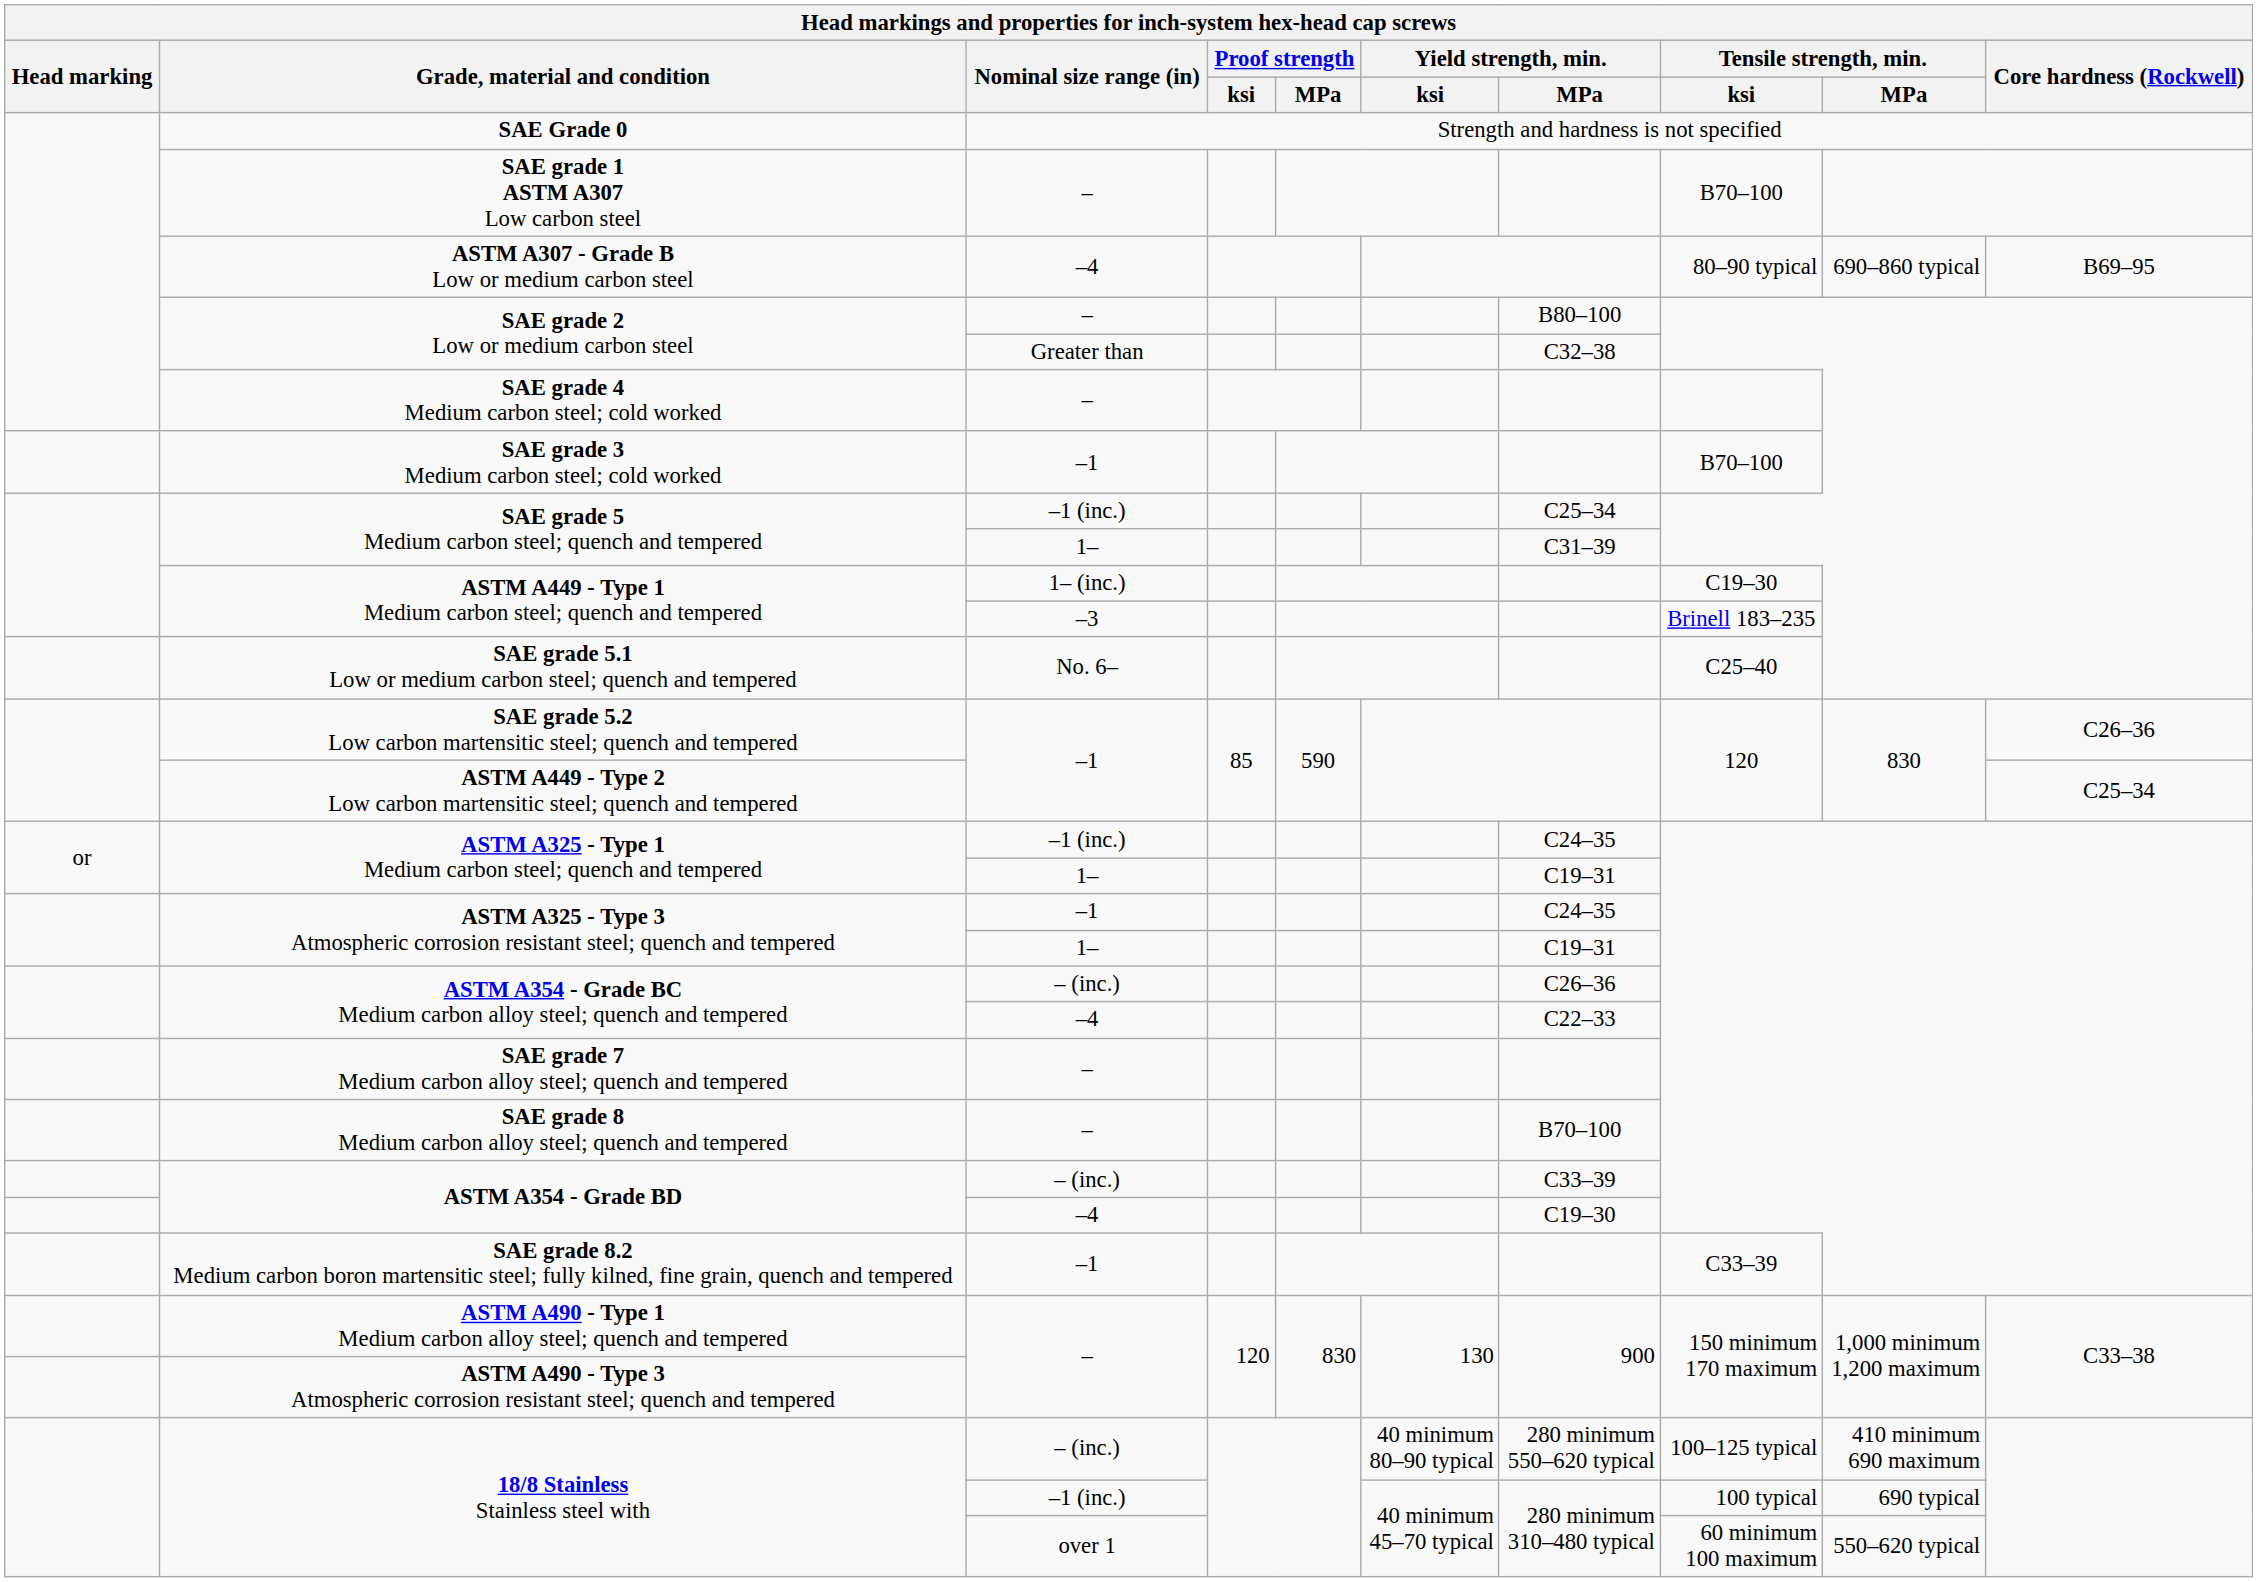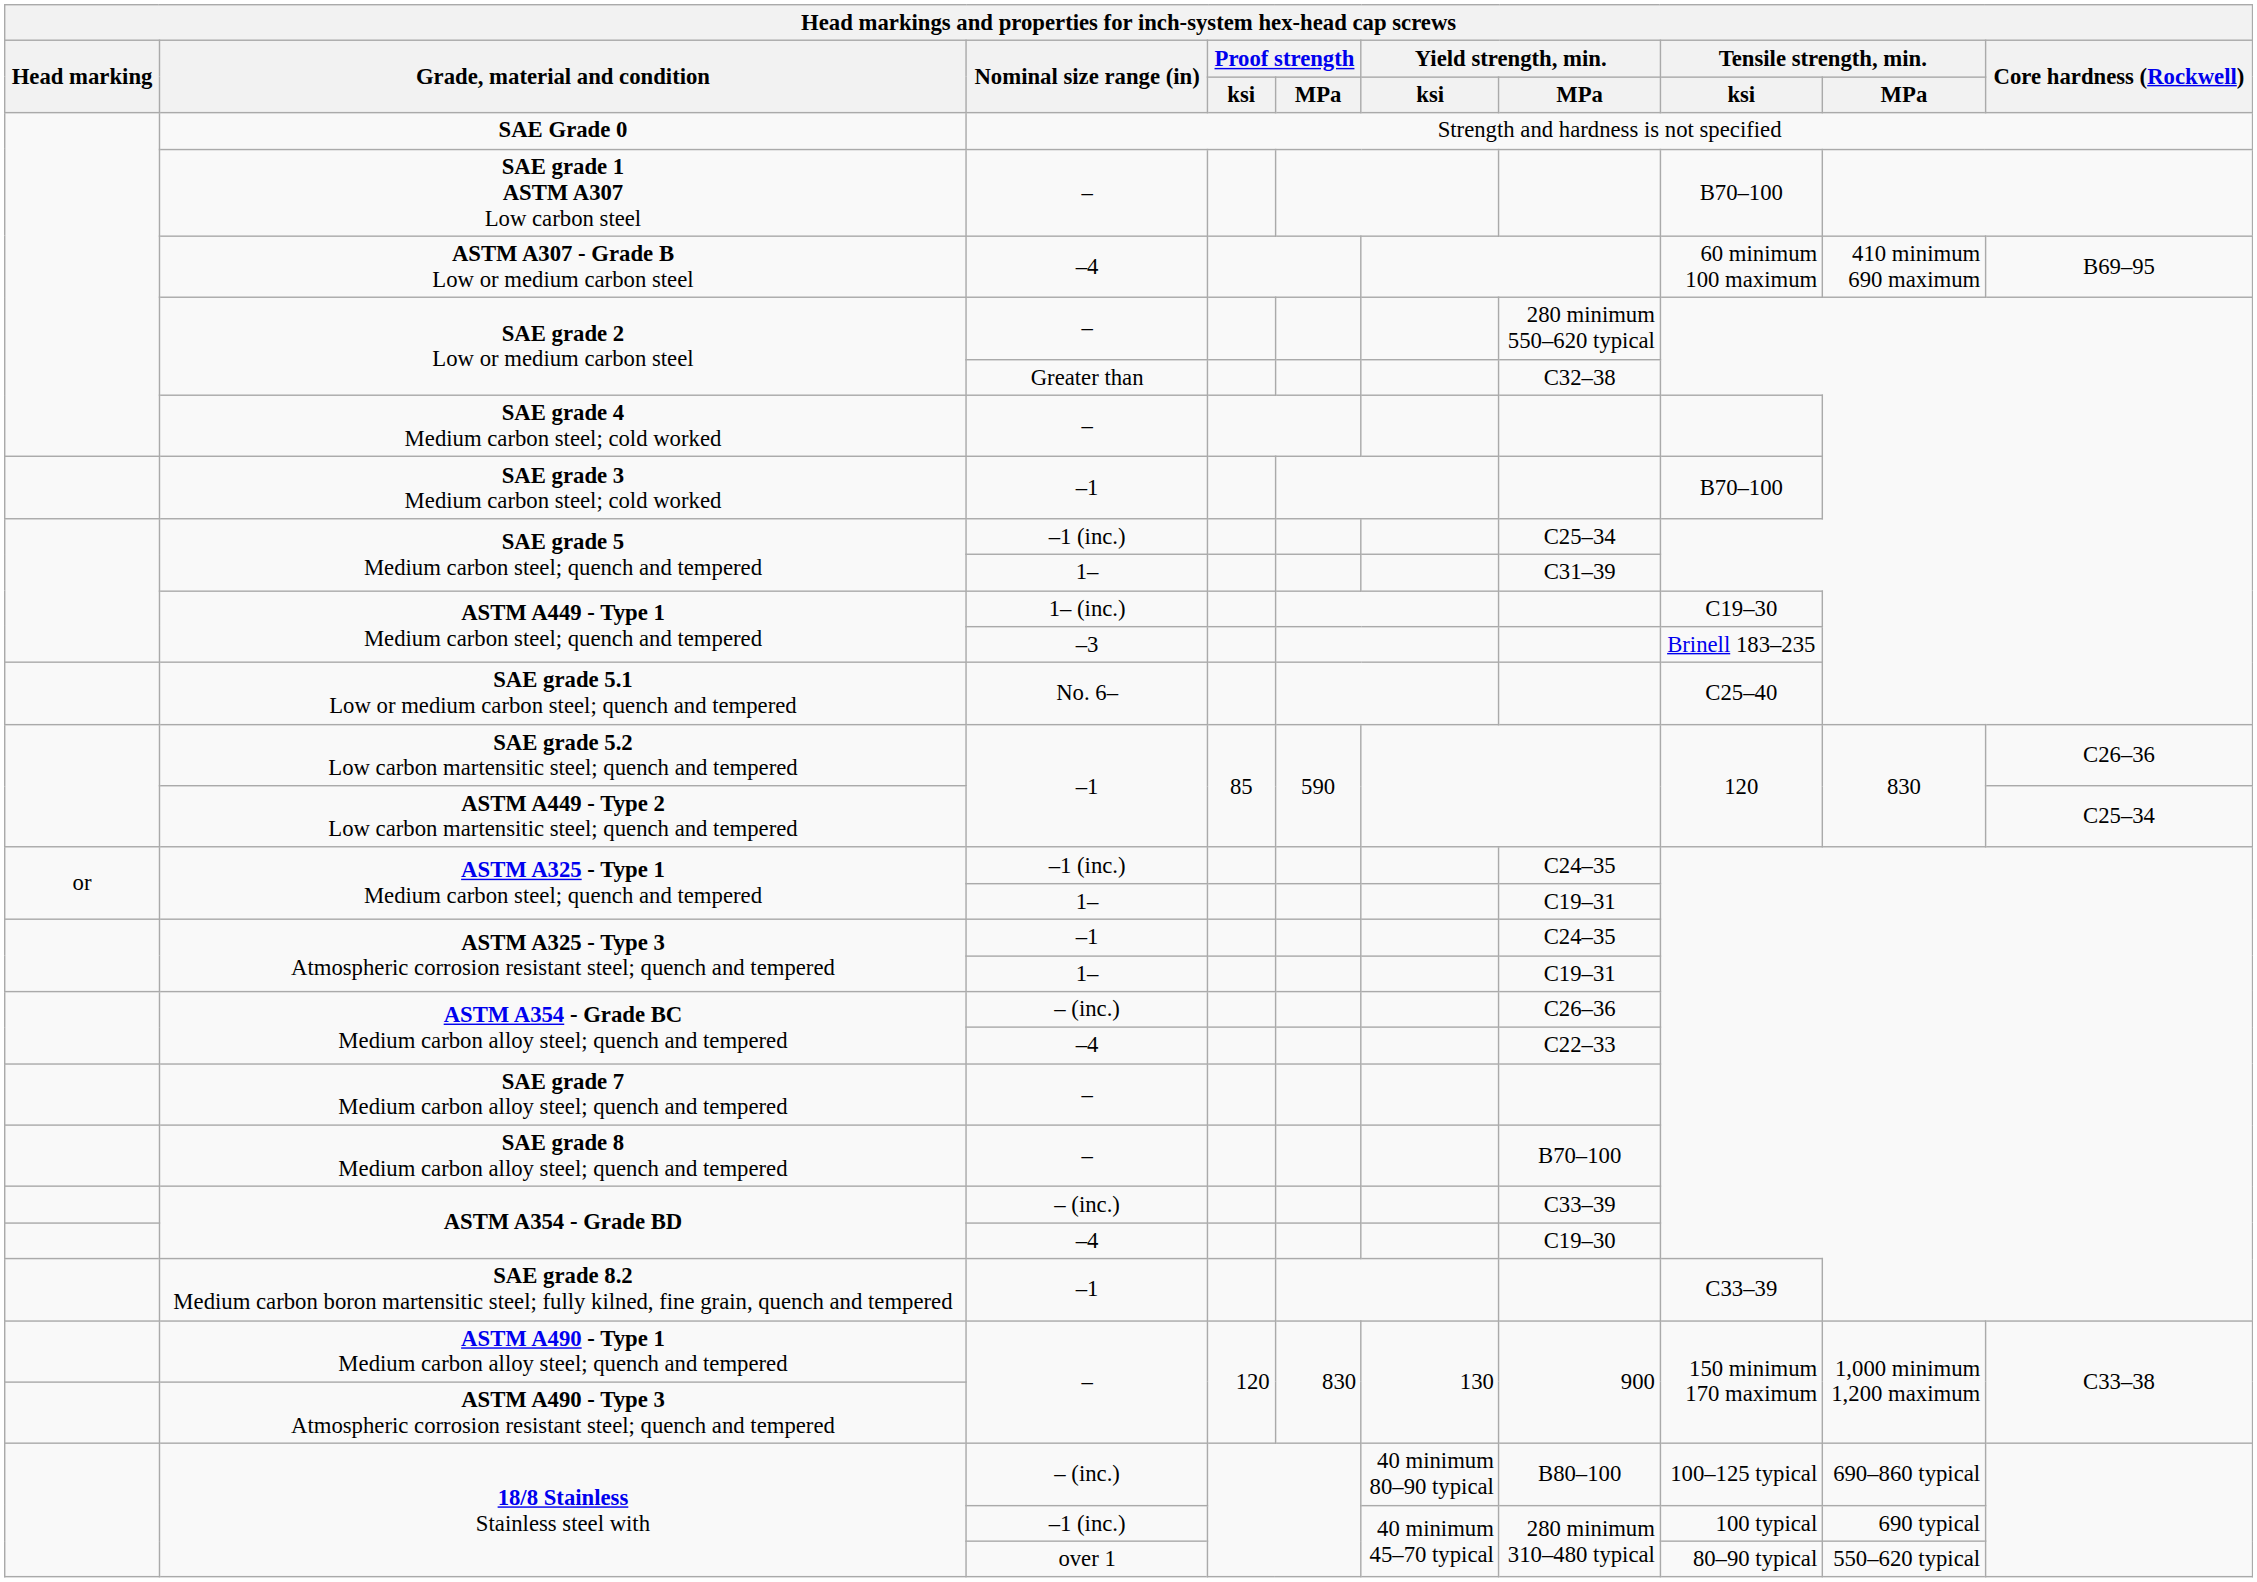(1755, 266) 80–90 typical -> (1751, 266) 60 minimum 100 maximum
(1907, 266) 690–860 typical -> (1914, 266) 410 minimum 690 maximum
(1580, 315) B80–100 -> (1581, 328) 280 minimum 550–620 typical
(1581, 1448) 280 minimum 550–620 typical -> (1580, 1474) B80–100
(1914, 1448) 410 minimum 690 maximum -> (1907, 1474) 690–860 typical
(1751, 1546) 60 minimum 100 maximum -> (1755, 1558) 80–90 typical
